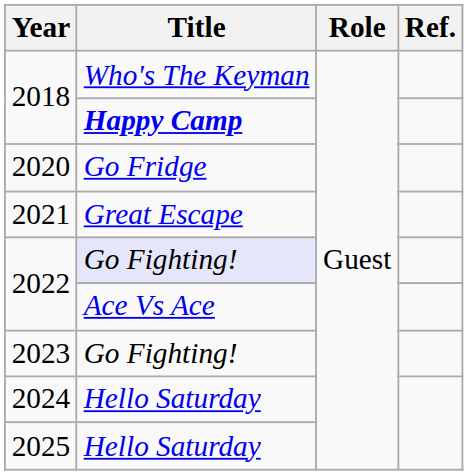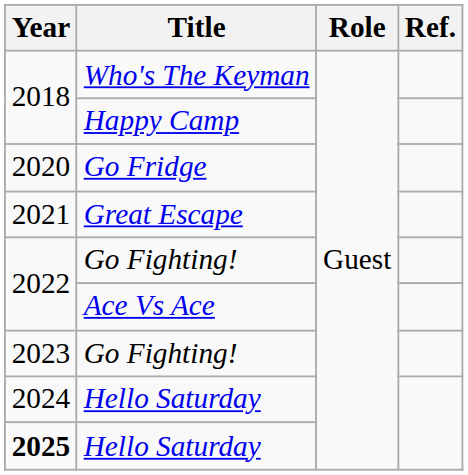(163, 120) bold -> (161, 120) normal
(161, 259) lavender background -> (161, 259) no background
(41, 445) normal -> (41, 445) bold
